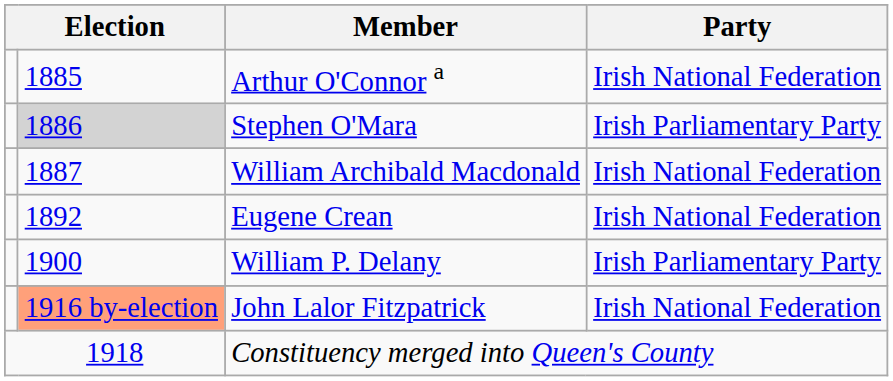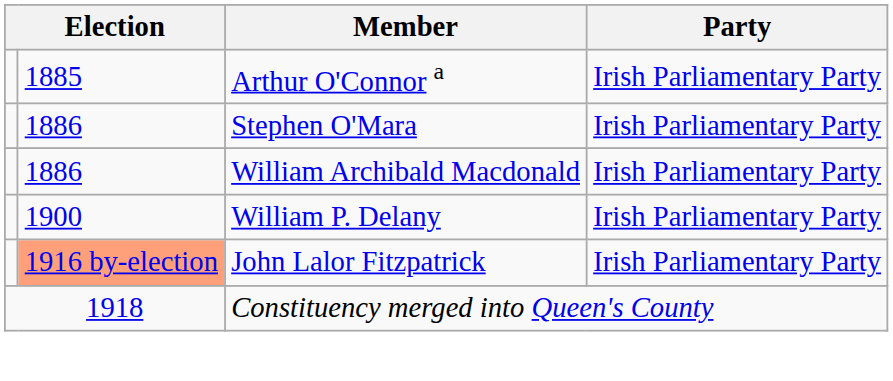(737, 76) Irish National Federation -> (737, 76) Irish Parliamentary Party
(53, 125) lightgrey background -> (53, 125) no background
(53, 171) 1887 -> (53, 171) 1886
(737, 171) Irish National Federation -> (737, 171) Irish Parliamentary Party
- row: (312, 216)
(737, 307) Irish National Federation -> (737, 262) Irish Parliamentary Party
